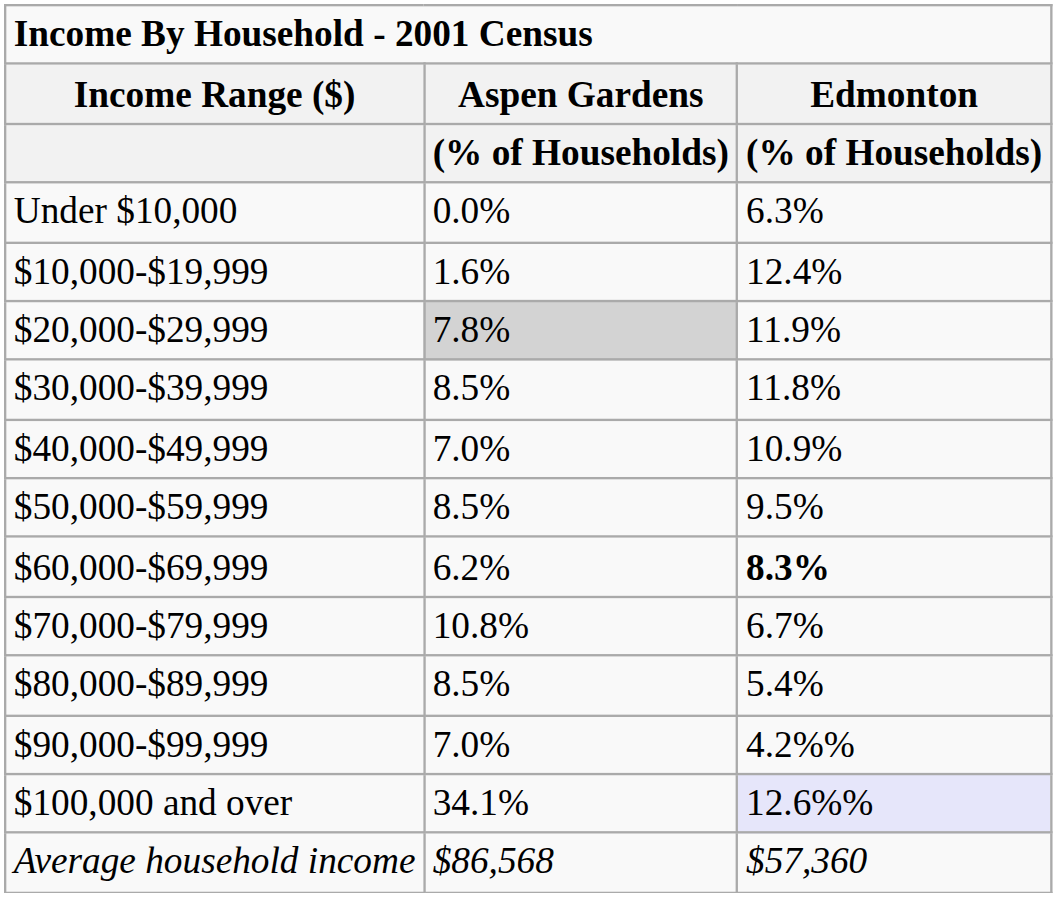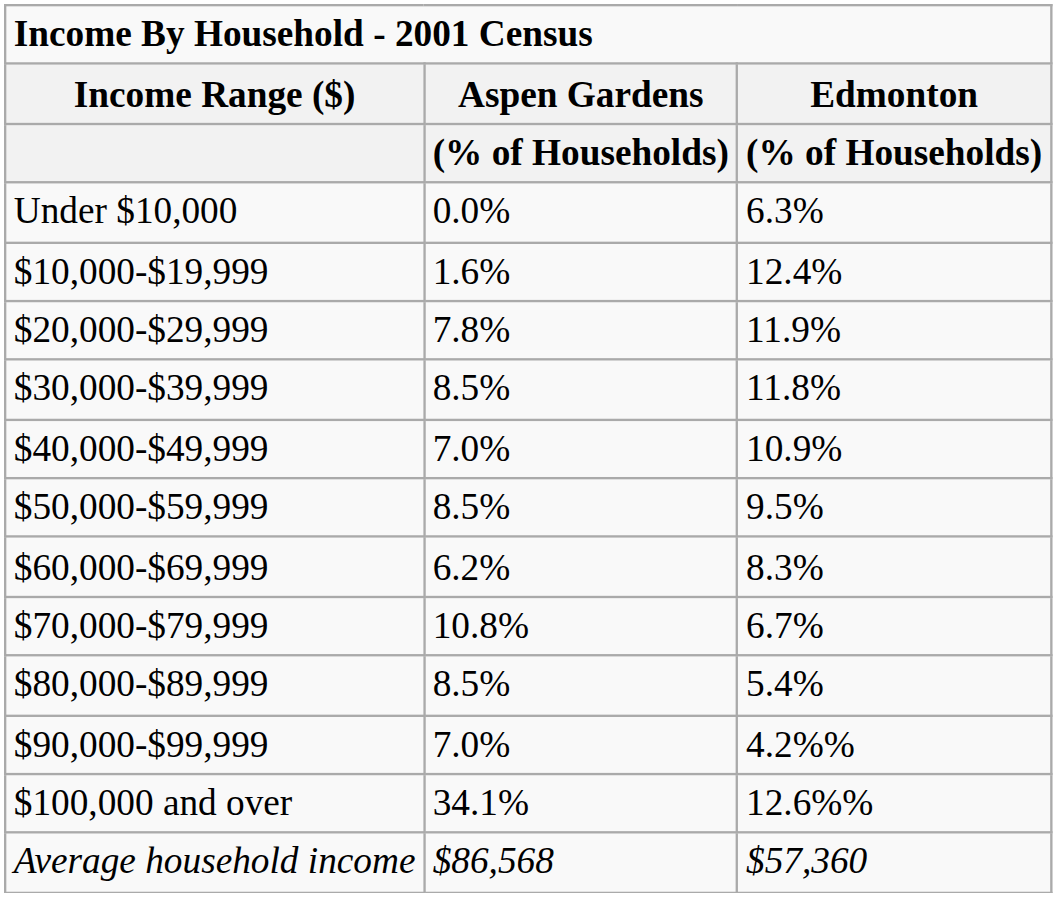(471, 329) lightgrey background -> (471, 329) no background
(788, 566) bold -> (785, 566) normal
(810, 802) lavender background -> (810, 802) no background
